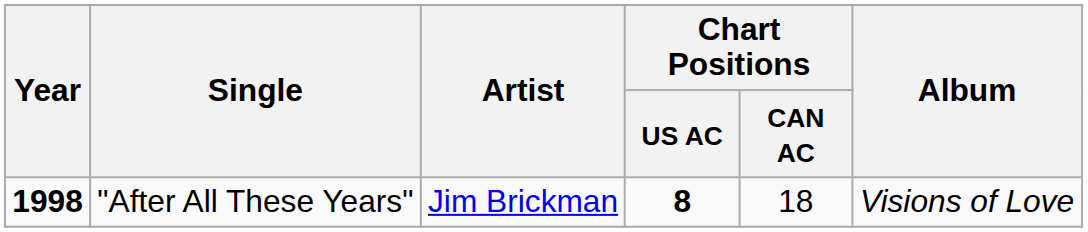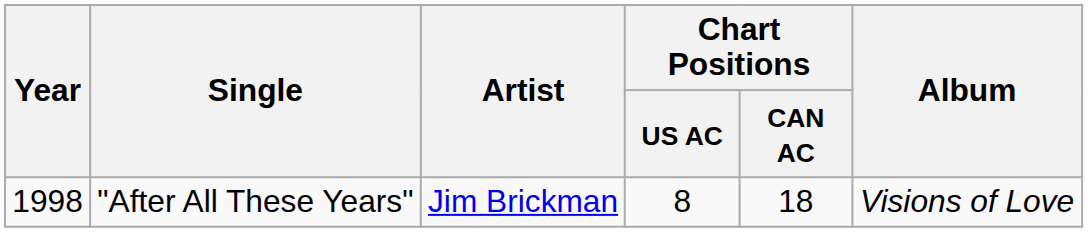(48, 201) bold -> (48, 201) normal
(682, 201) bold -> (682, 201) normal
